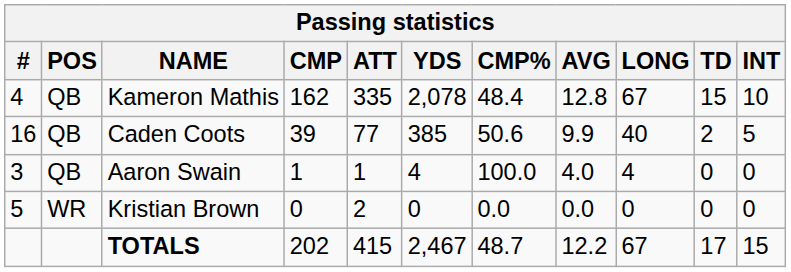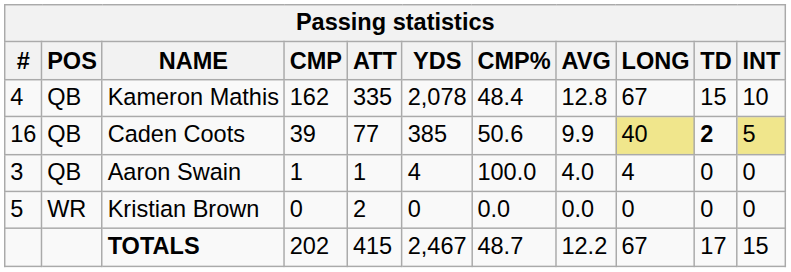(635, 135) no background -> (635, 135) khaki background
(707, 135) normal -> (707, 135) bold
(749, 135) no background -> (749, 135) khaki background
